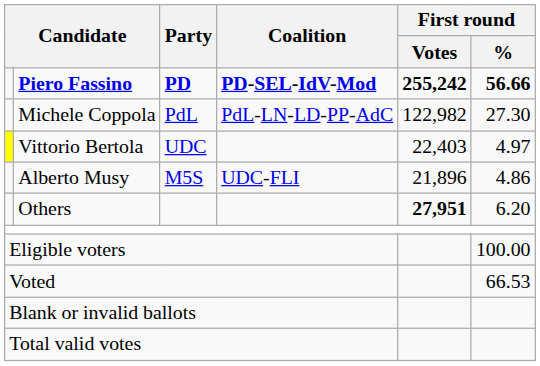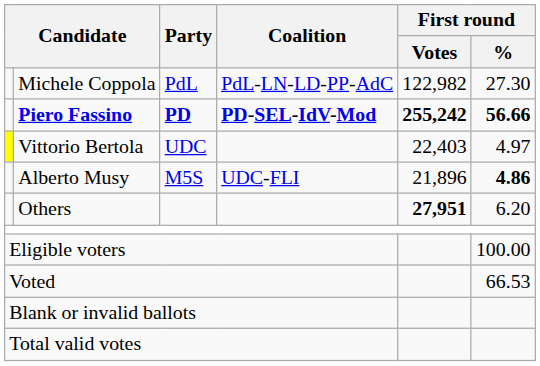rows swapped: (75, 83) <-> (87, 114)
(513, 177) normal -> (513, 177) bold
